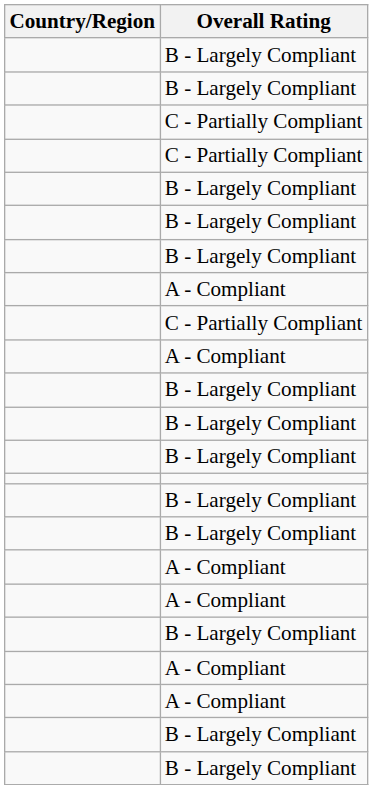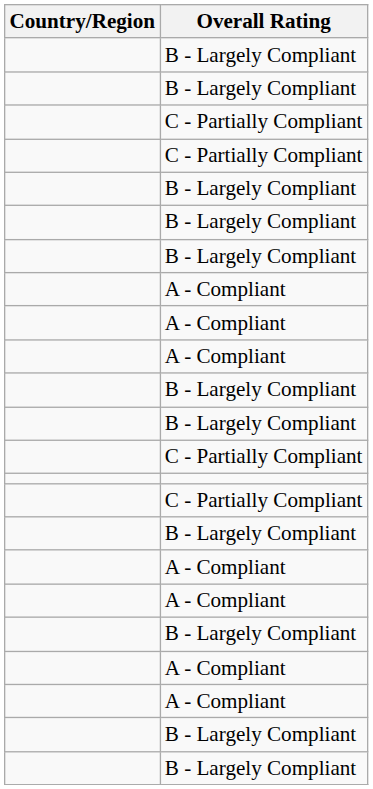(264, 322) C - Partially Compliant -> (225, 322) A - Compliant
(260, 456) B - Largely Compliant -> (264, 456) C - Partially Compliant
(260, 499) B - Largely Compliant -> (264, 499) C - Partially Compliant
